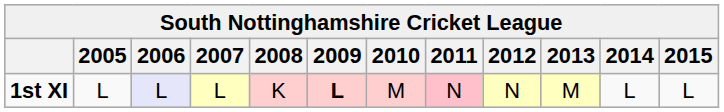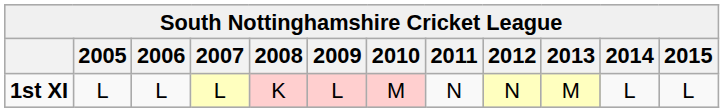(161, 90) lavender background -> (161, 90) no background
(337, 90) bold -> (337, 90) normal
(454, 90) pink background -> (454, 90) no background
